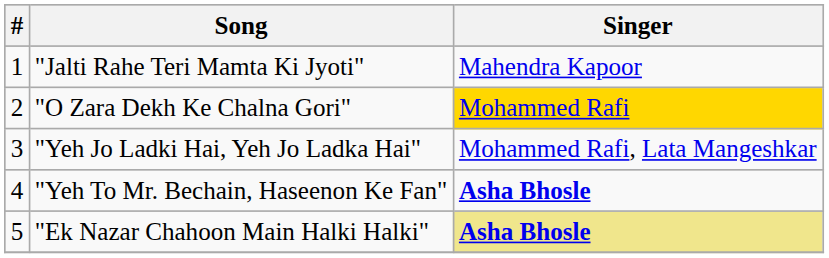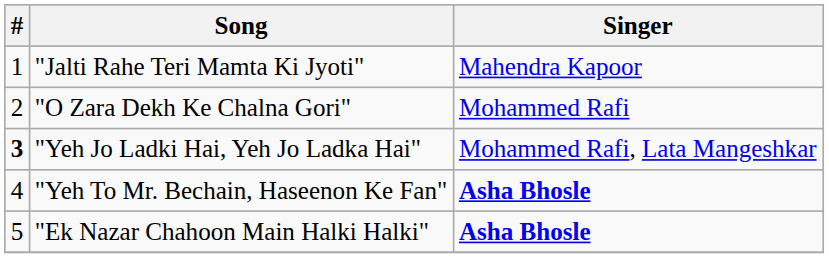(544, 108) gold background -> (544, 108) no background
(17, 149) normal -> (17, 149) bold
(525, 232) khaki background -> (525, 232) no background
